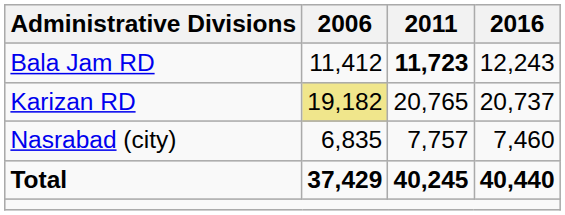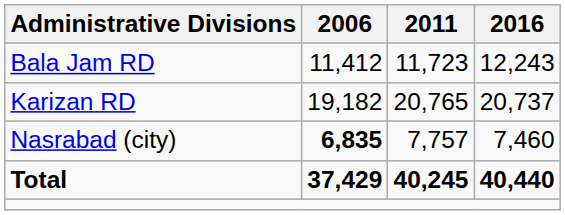(432, 62) bold -> (432, 62) normal
(345, 101) khaki background -> (345, 101) no background
(352, 140) normal -> (352, 140) bold
